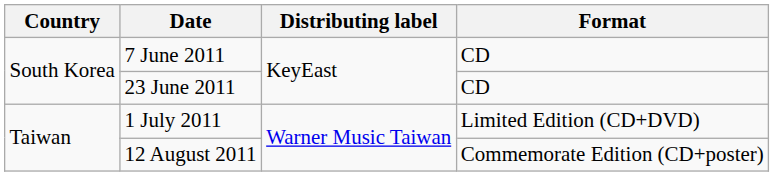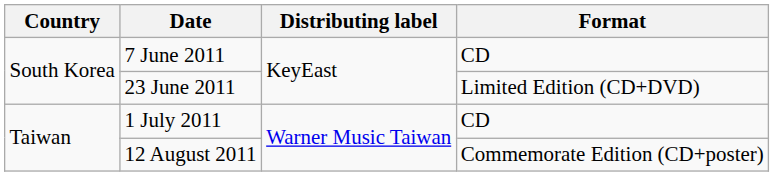(475, 87) CD -> (580, 87) Limited Edition (CD+DVD)
(580, 120) Limited Edition (CD+DVD) -> (475, 120) CD
